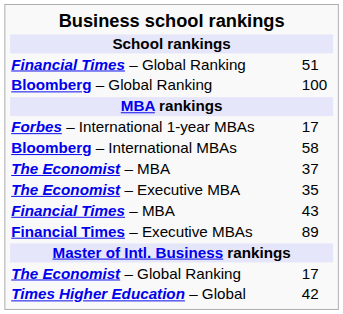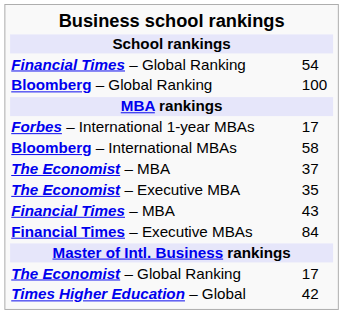(310, 65) 51 -> (310, 65) 54
(310, 232) 89 -> (310, 232) 84
